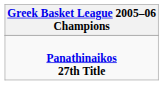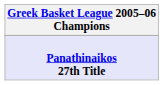(82, 64) no background -> (82, 64) lavender background
